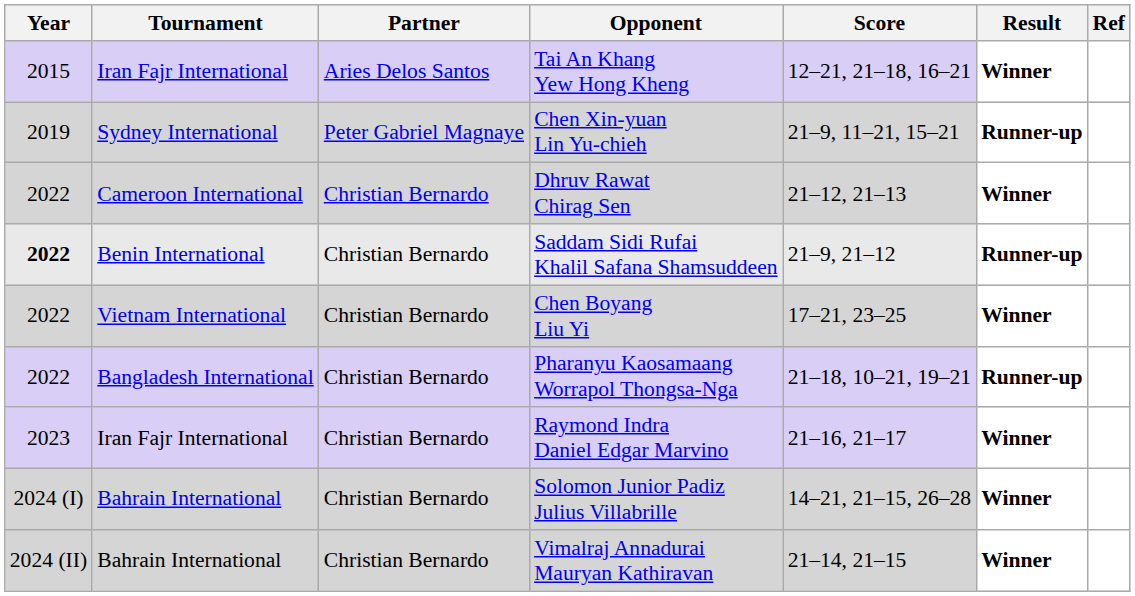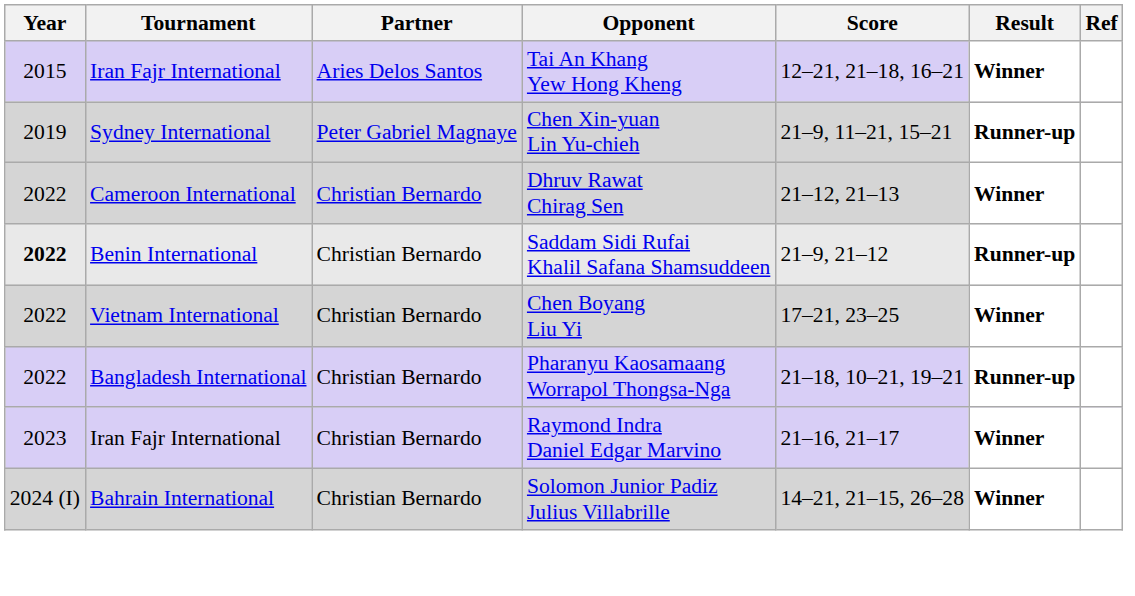- row: (624, 560)
